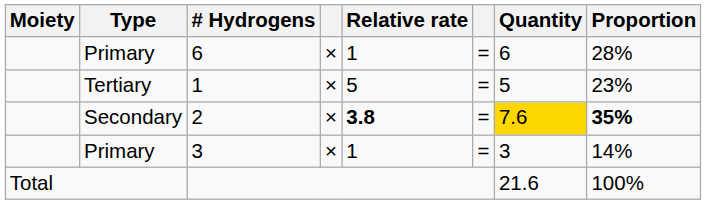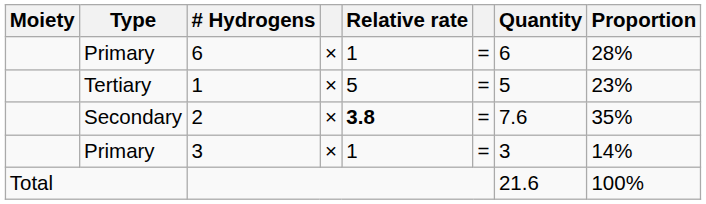(513, 118) gold background -> (513, 118) no background
(612, 118) bold -> (612, 118) normal
